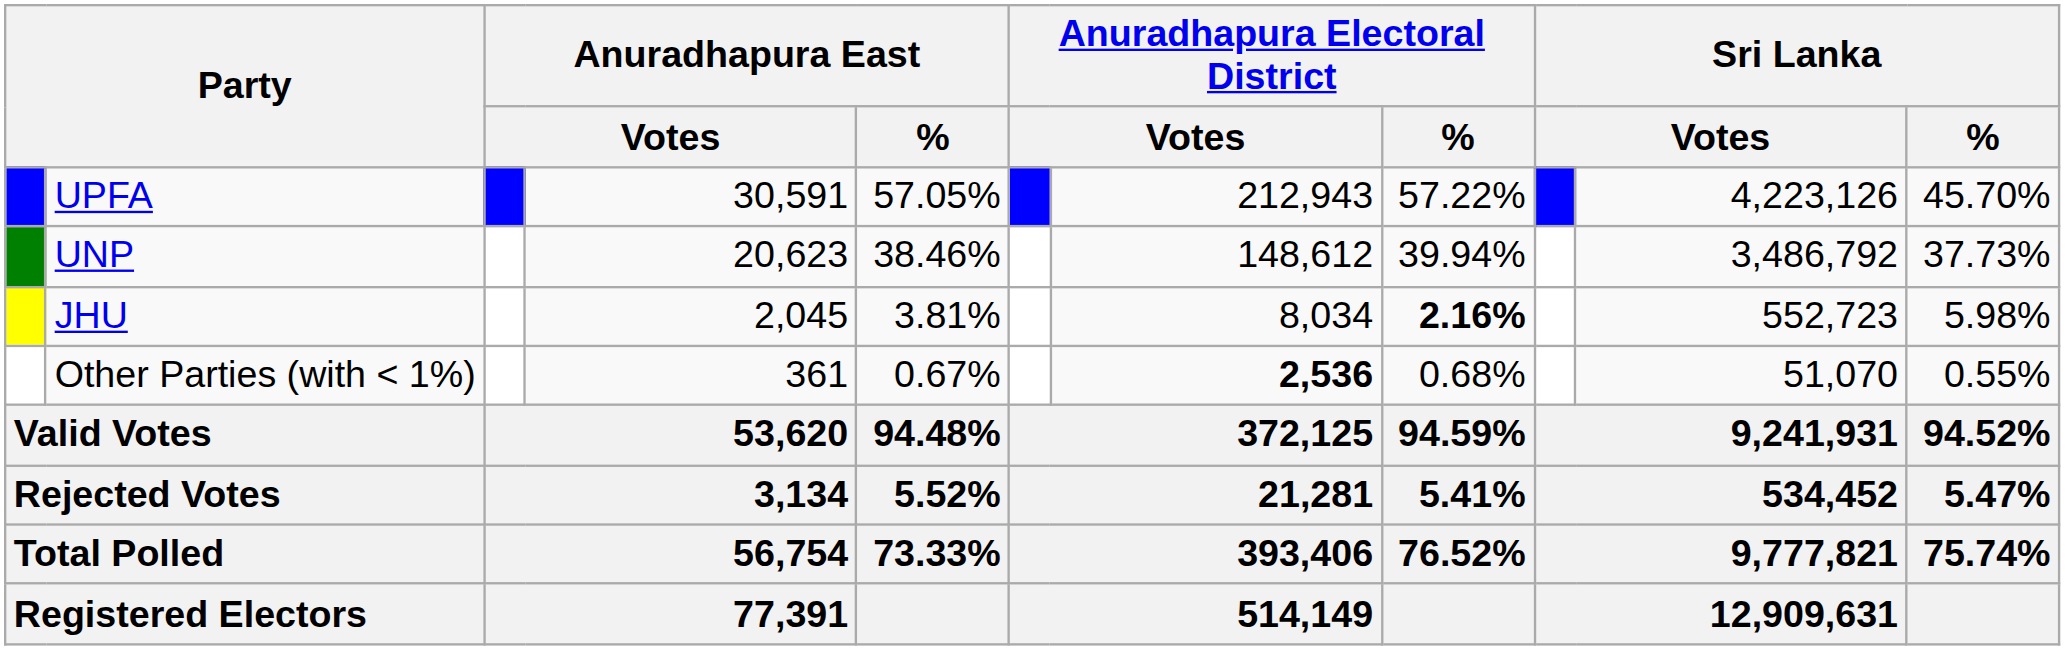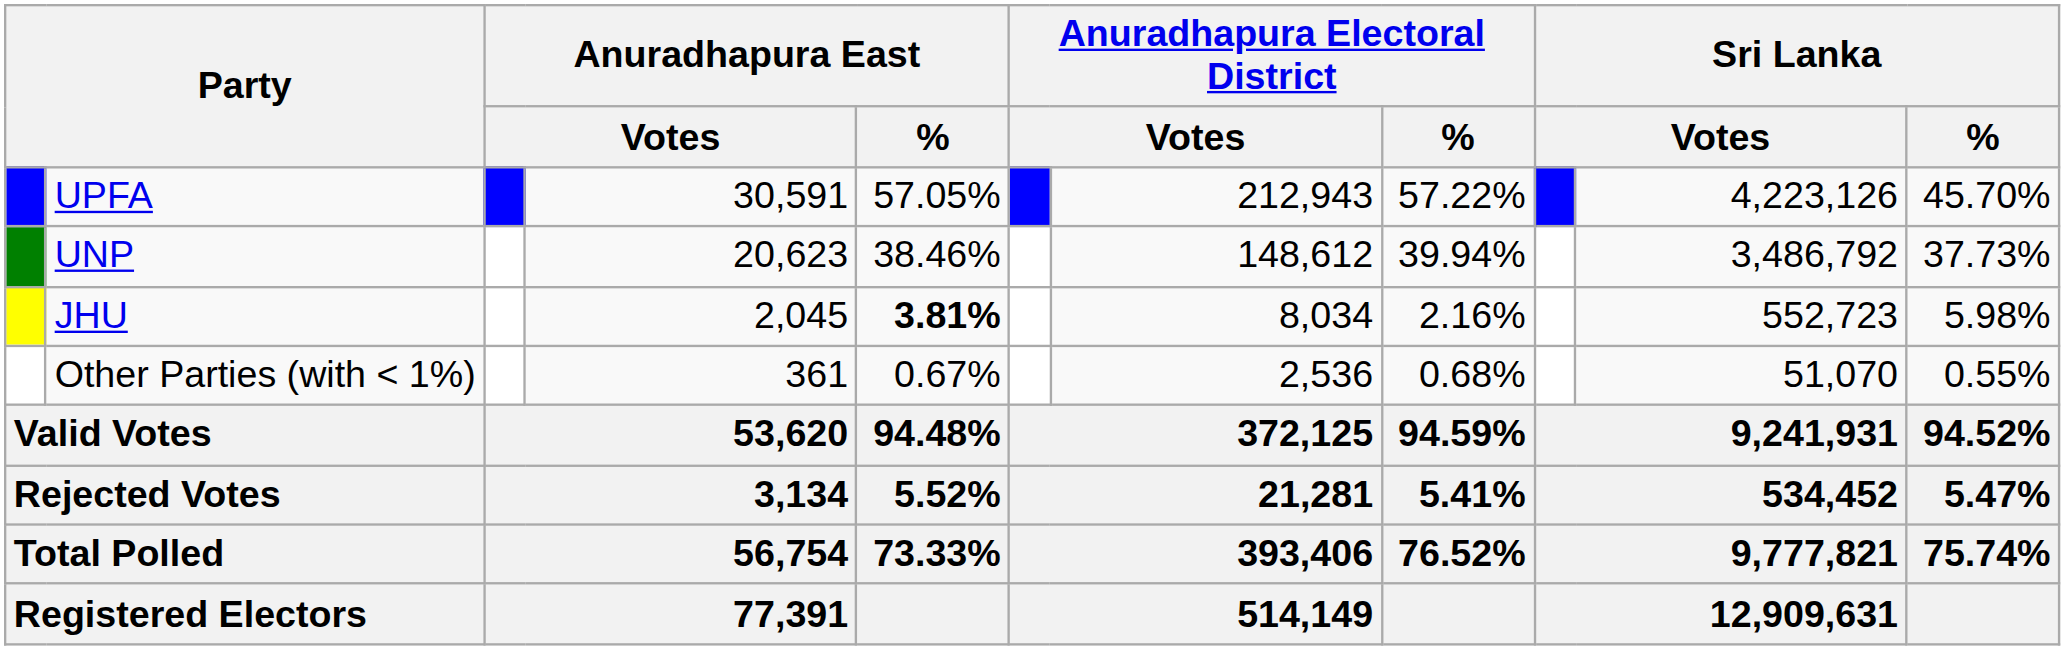(947, 315) normal -> (947, 315) bold
(1472, 315) bold -> (1472, 315) normal
(1326, 374) bold -> (1326, 374) normal
